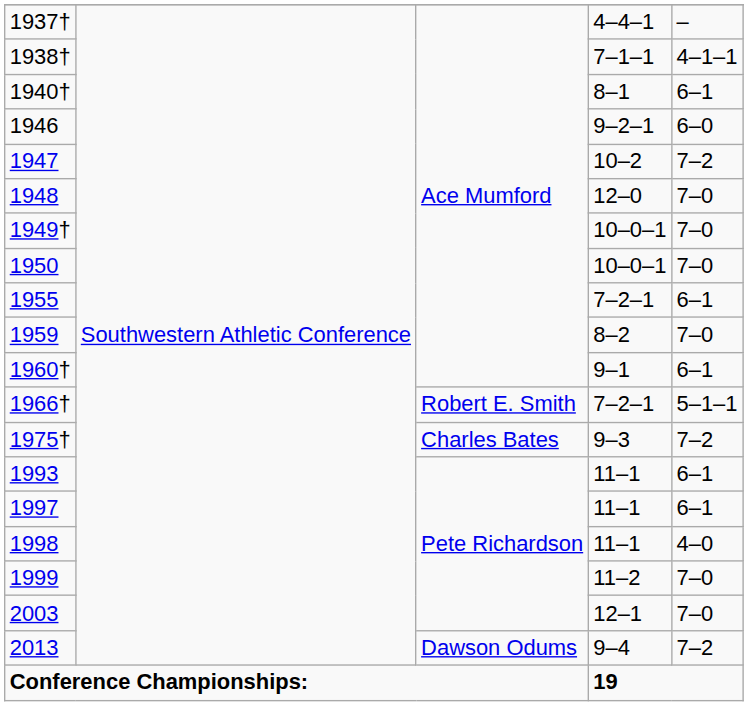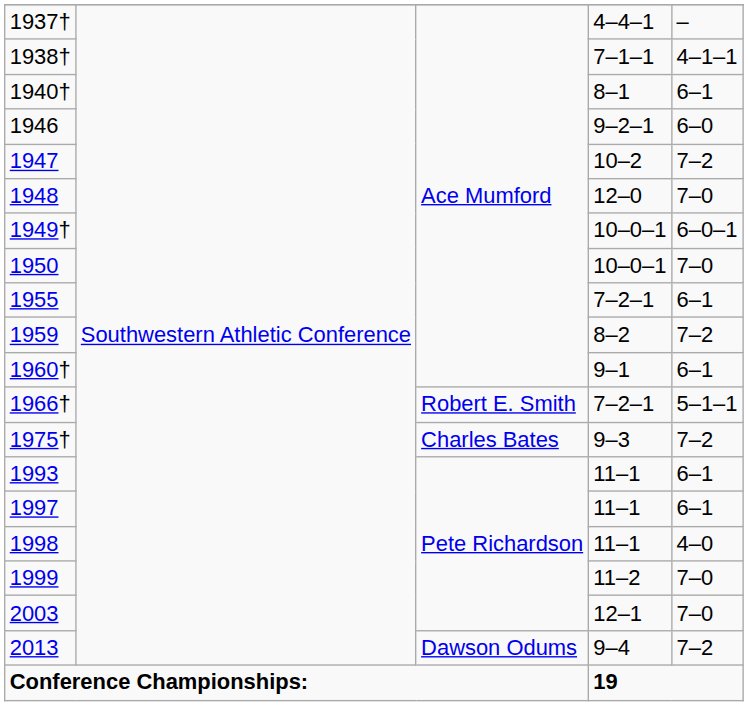(695, 230) 7–0 -> (707, 230) 6–0–1
(695, 334) 7–0 -> (695, 334) 7–2
